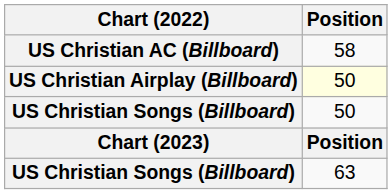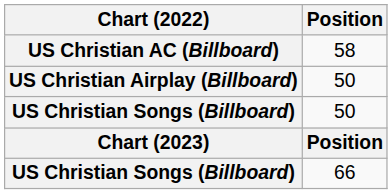(345, 81) lightyellow background -> (345, 81) no background
(345, 173) 63 -> (345, 173) 66
